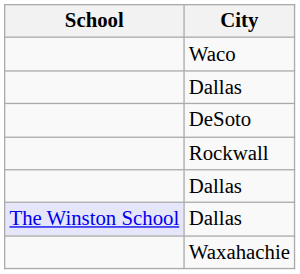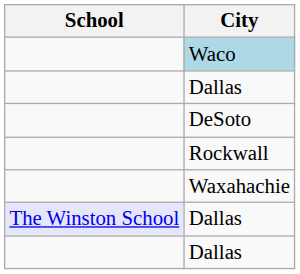(212, 53) no background -> (212, 53) lightblue background
(215, 185) Dallas -> (239, 185) Waxahachie
(239, 251) Waxahachie -> (215, 251) Dallas
